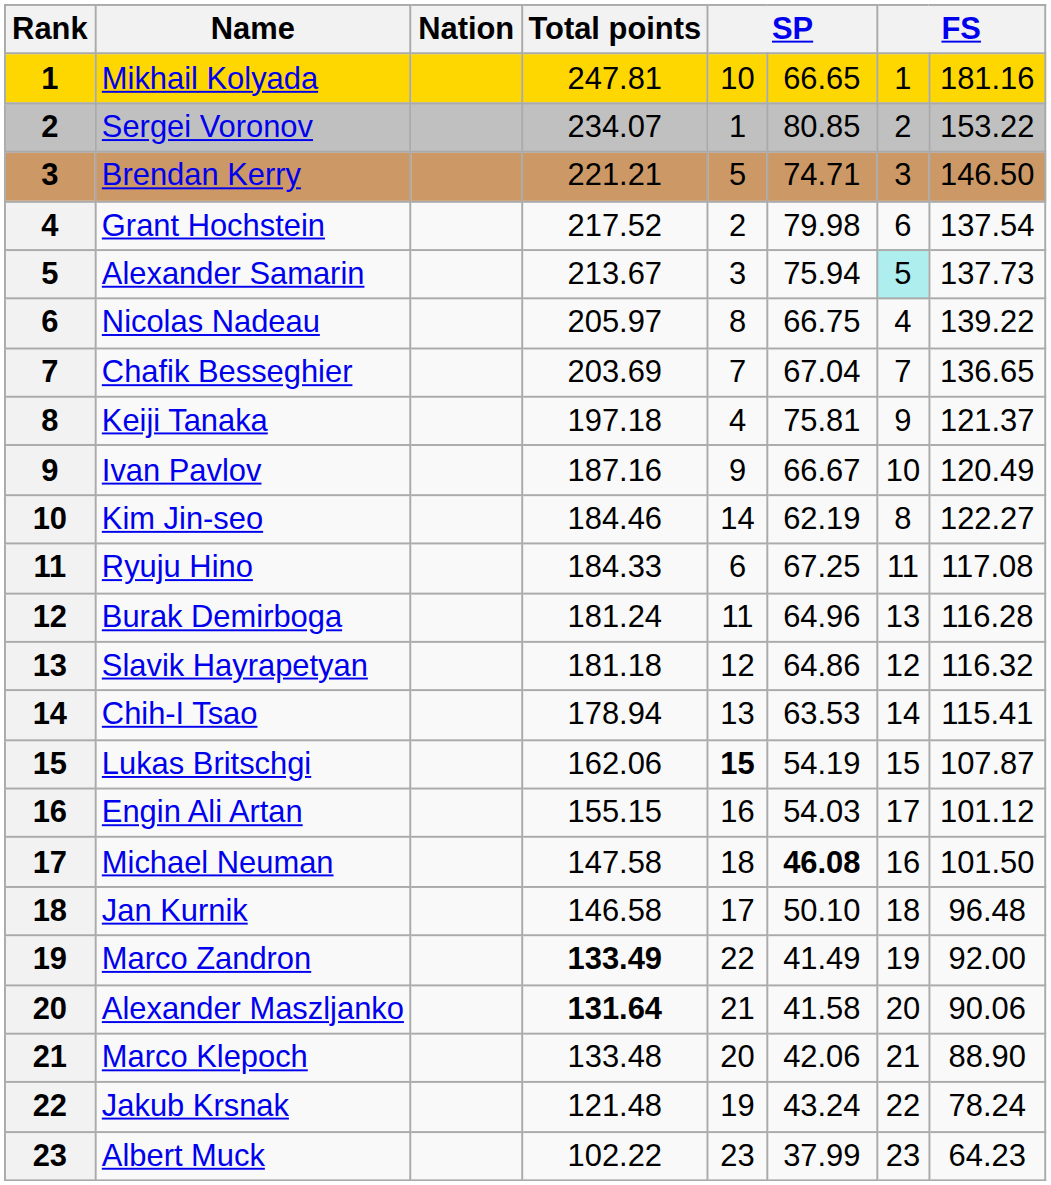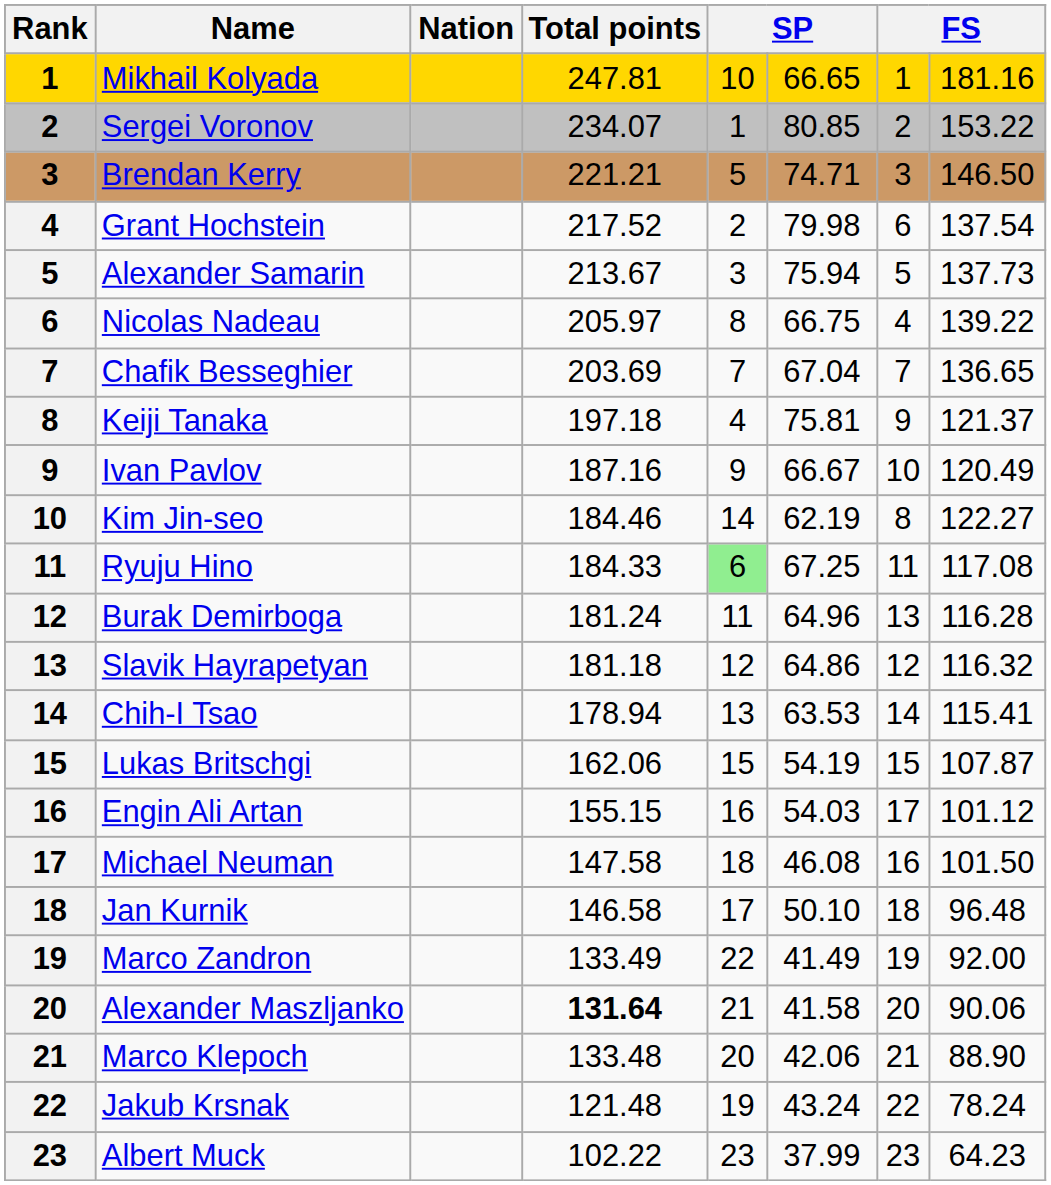(903, 273) paleturquoise background -> (903, 273) no background
(737, 567) no background -> (737, 567) lightgreen background
(738, 763) bold -> (738, 763) normal
(822, 861) bold -> (822, 861) normal
(615, 959) bold -> (615, 959) normal
